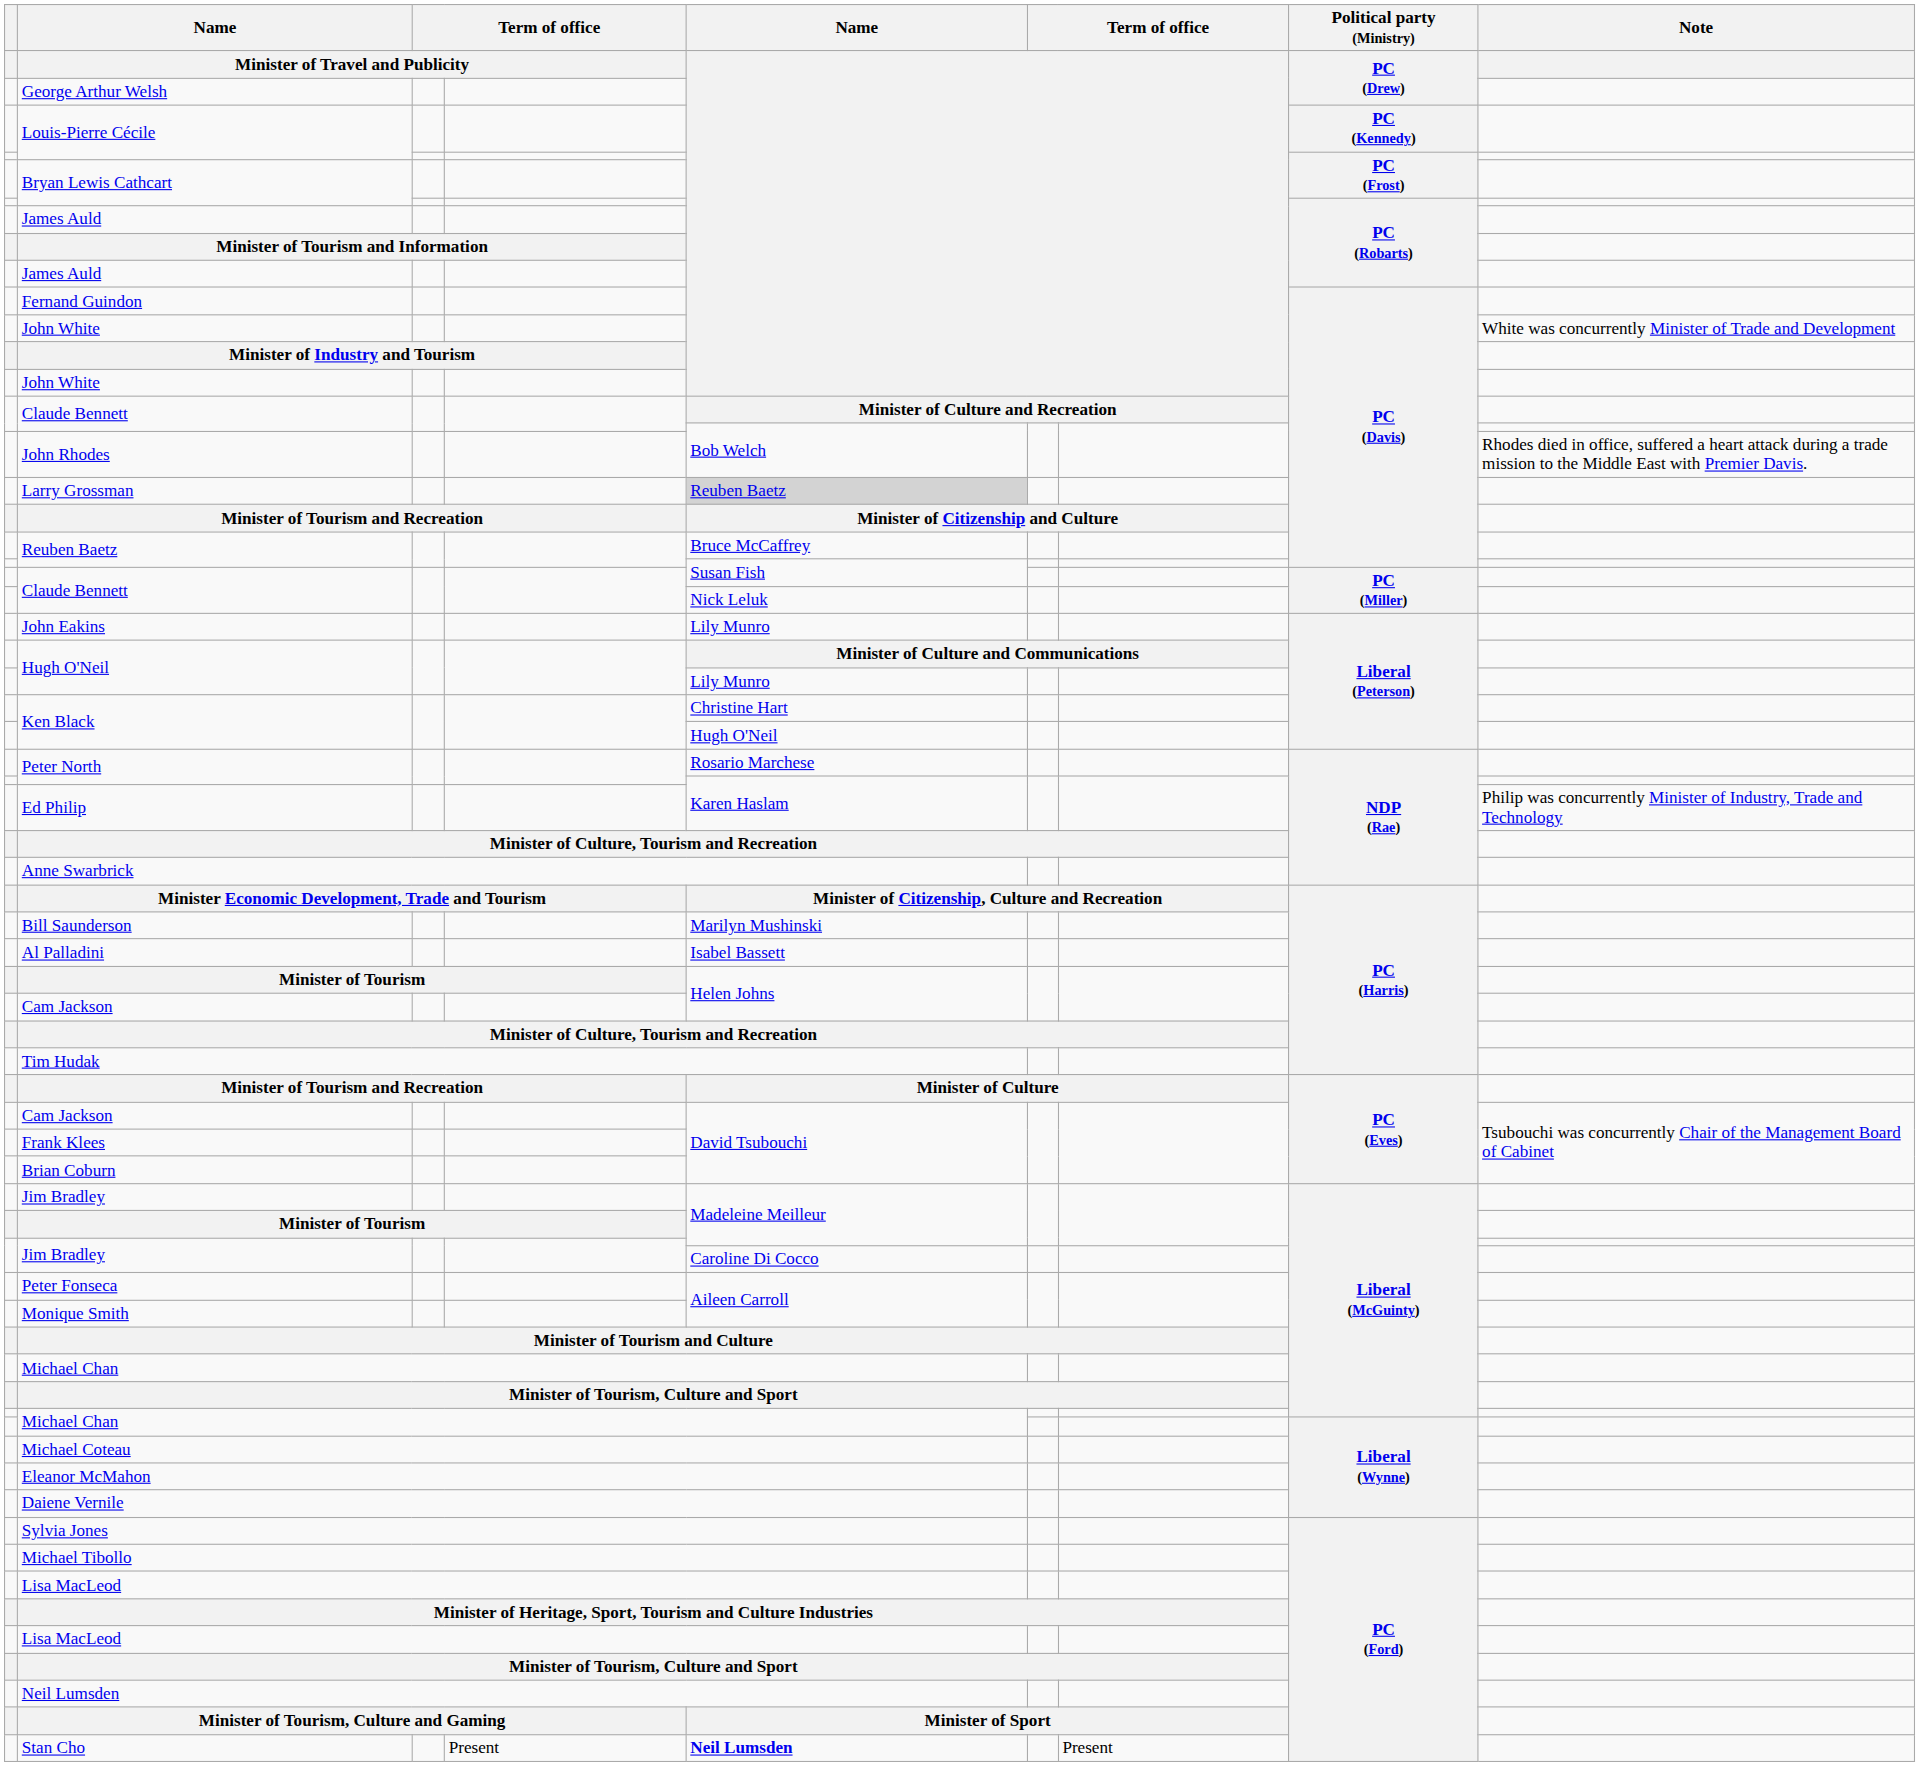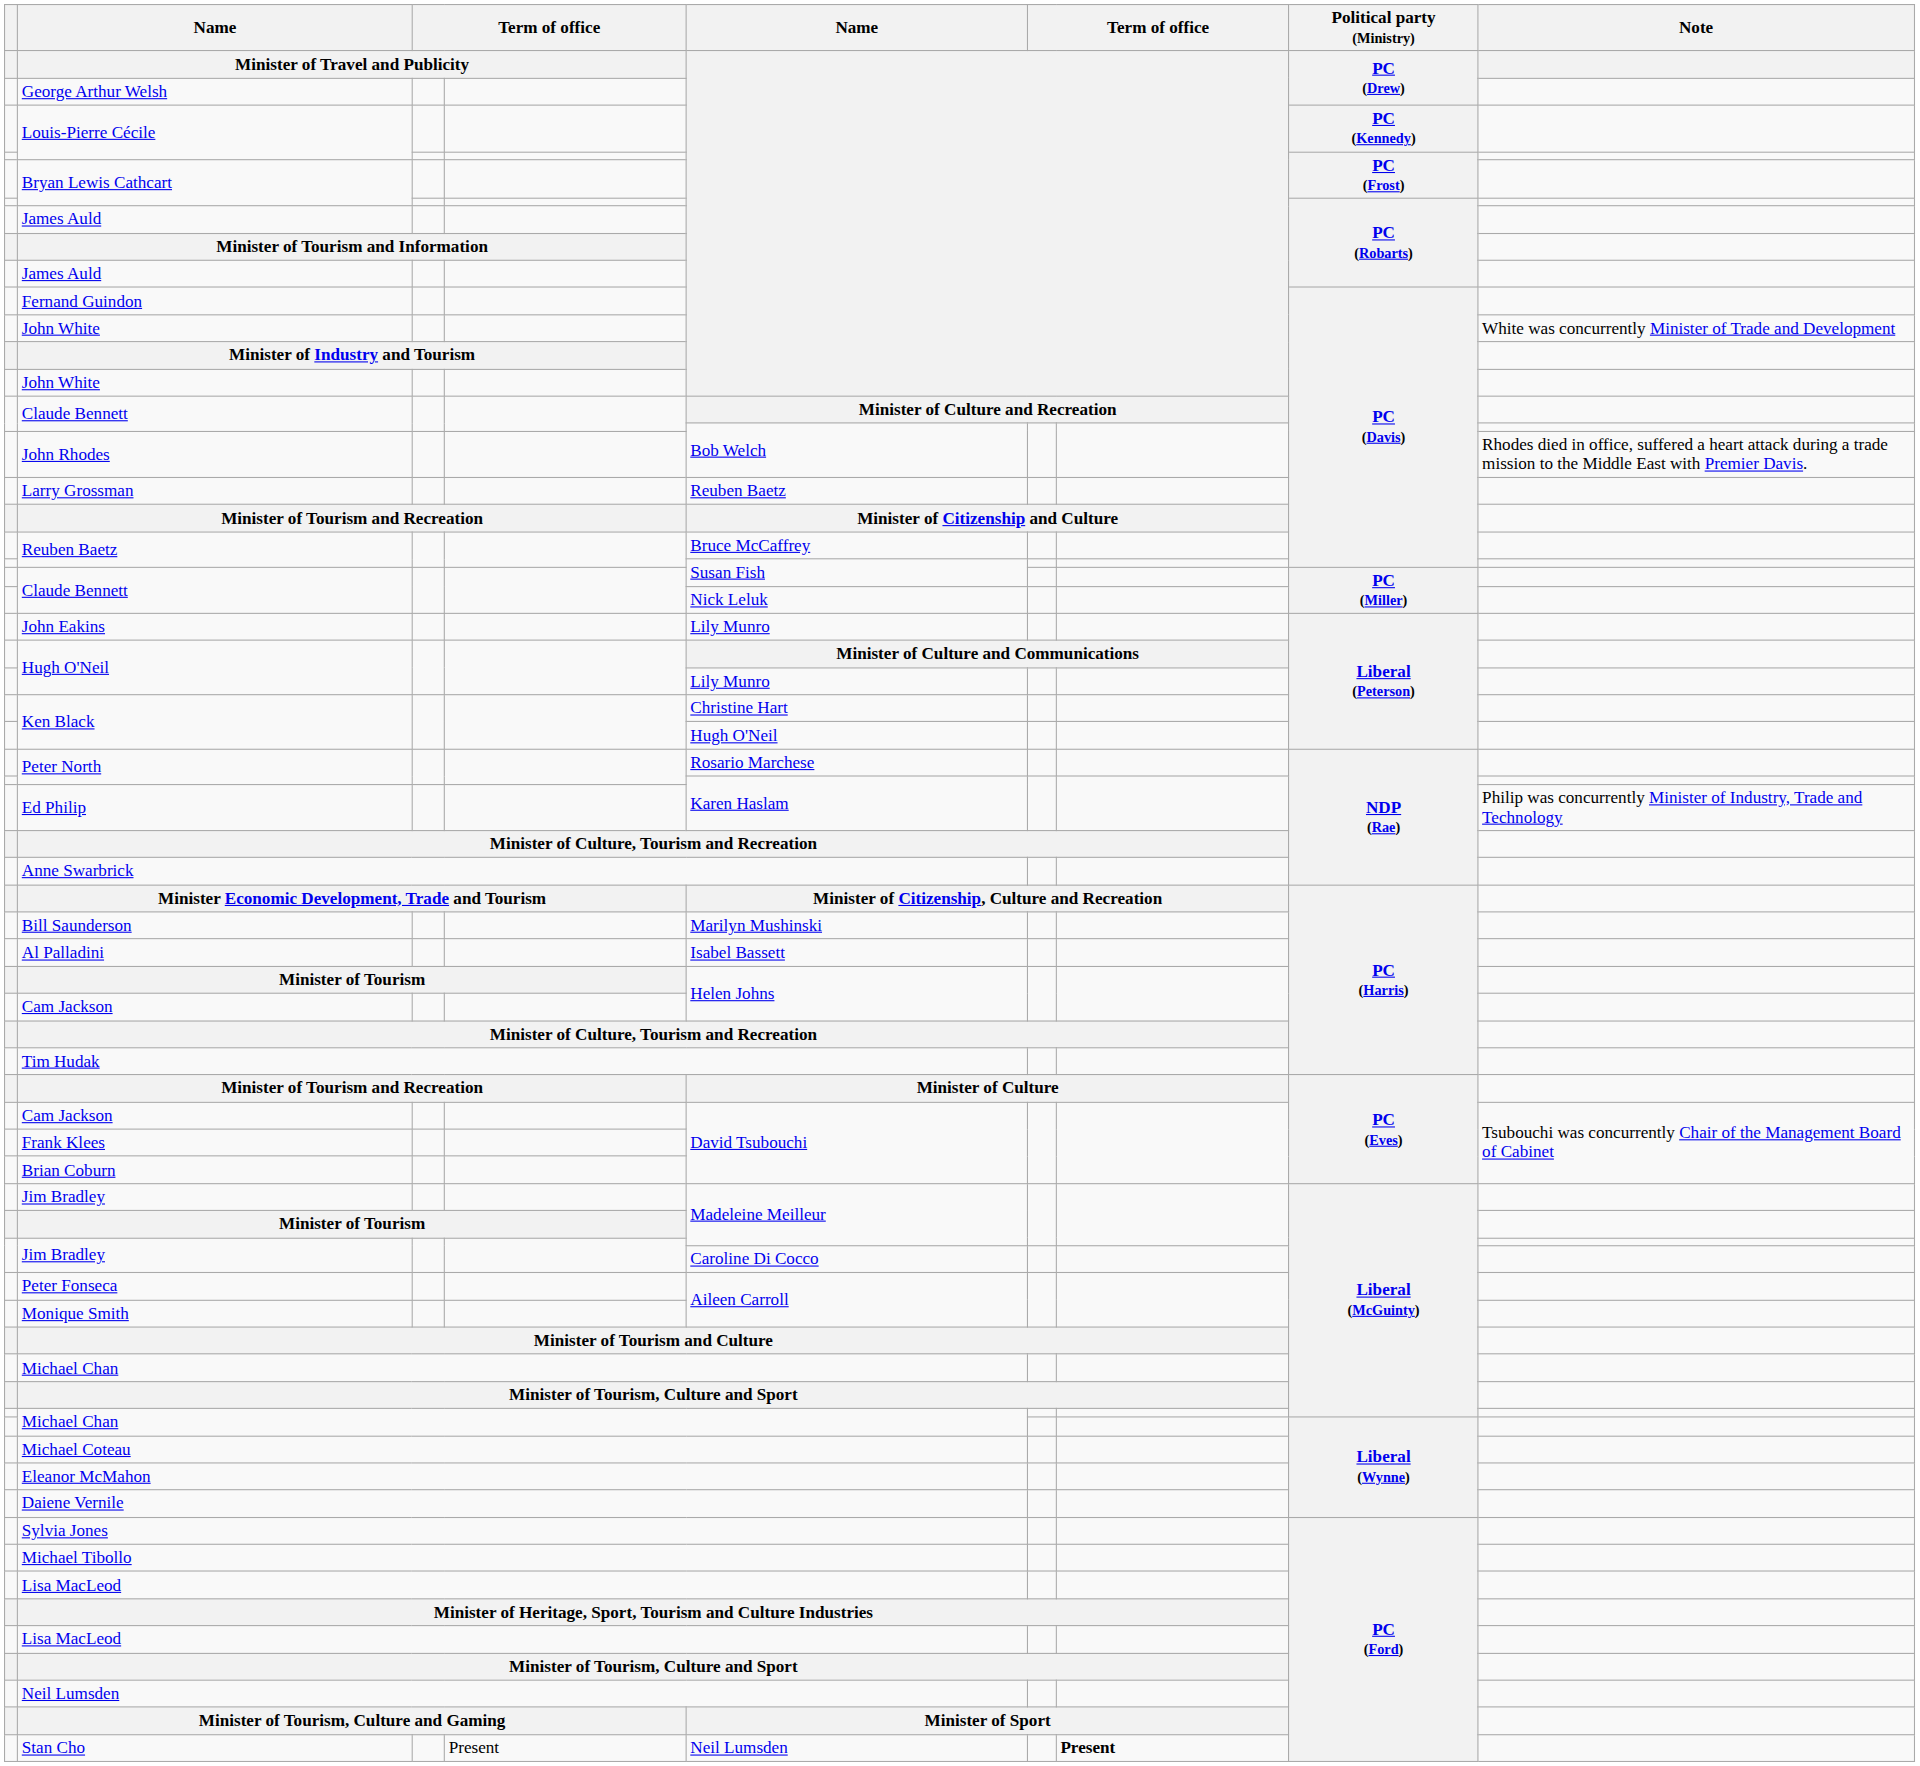(738, 491) lightgrey background -> (738, 491) no background
(741, 1747) bold -> (739, 1747) normal
(1088, 1747) normal -> (1088, 1747) bold
